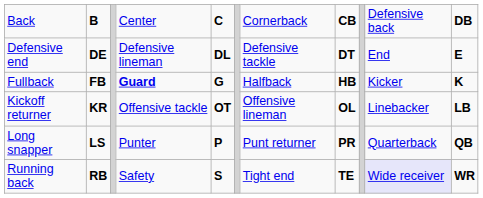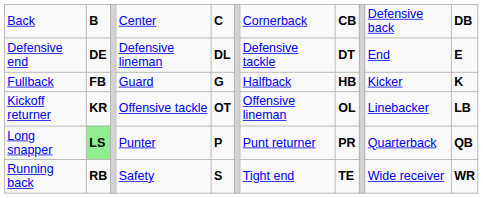(137, 82) bold -> (136, 82) normal
(97, 142) no background -> (97, 142) lightgreen background
(406, 176) lavender background -> (406, 176) no background
